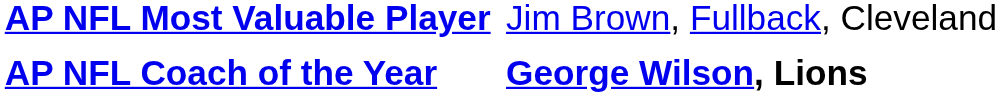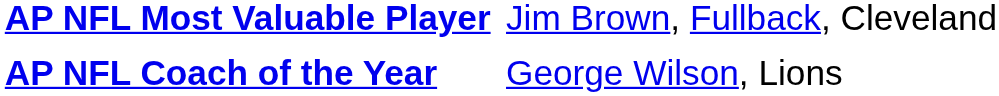(687, 72) bold -> (674, 72) normal
